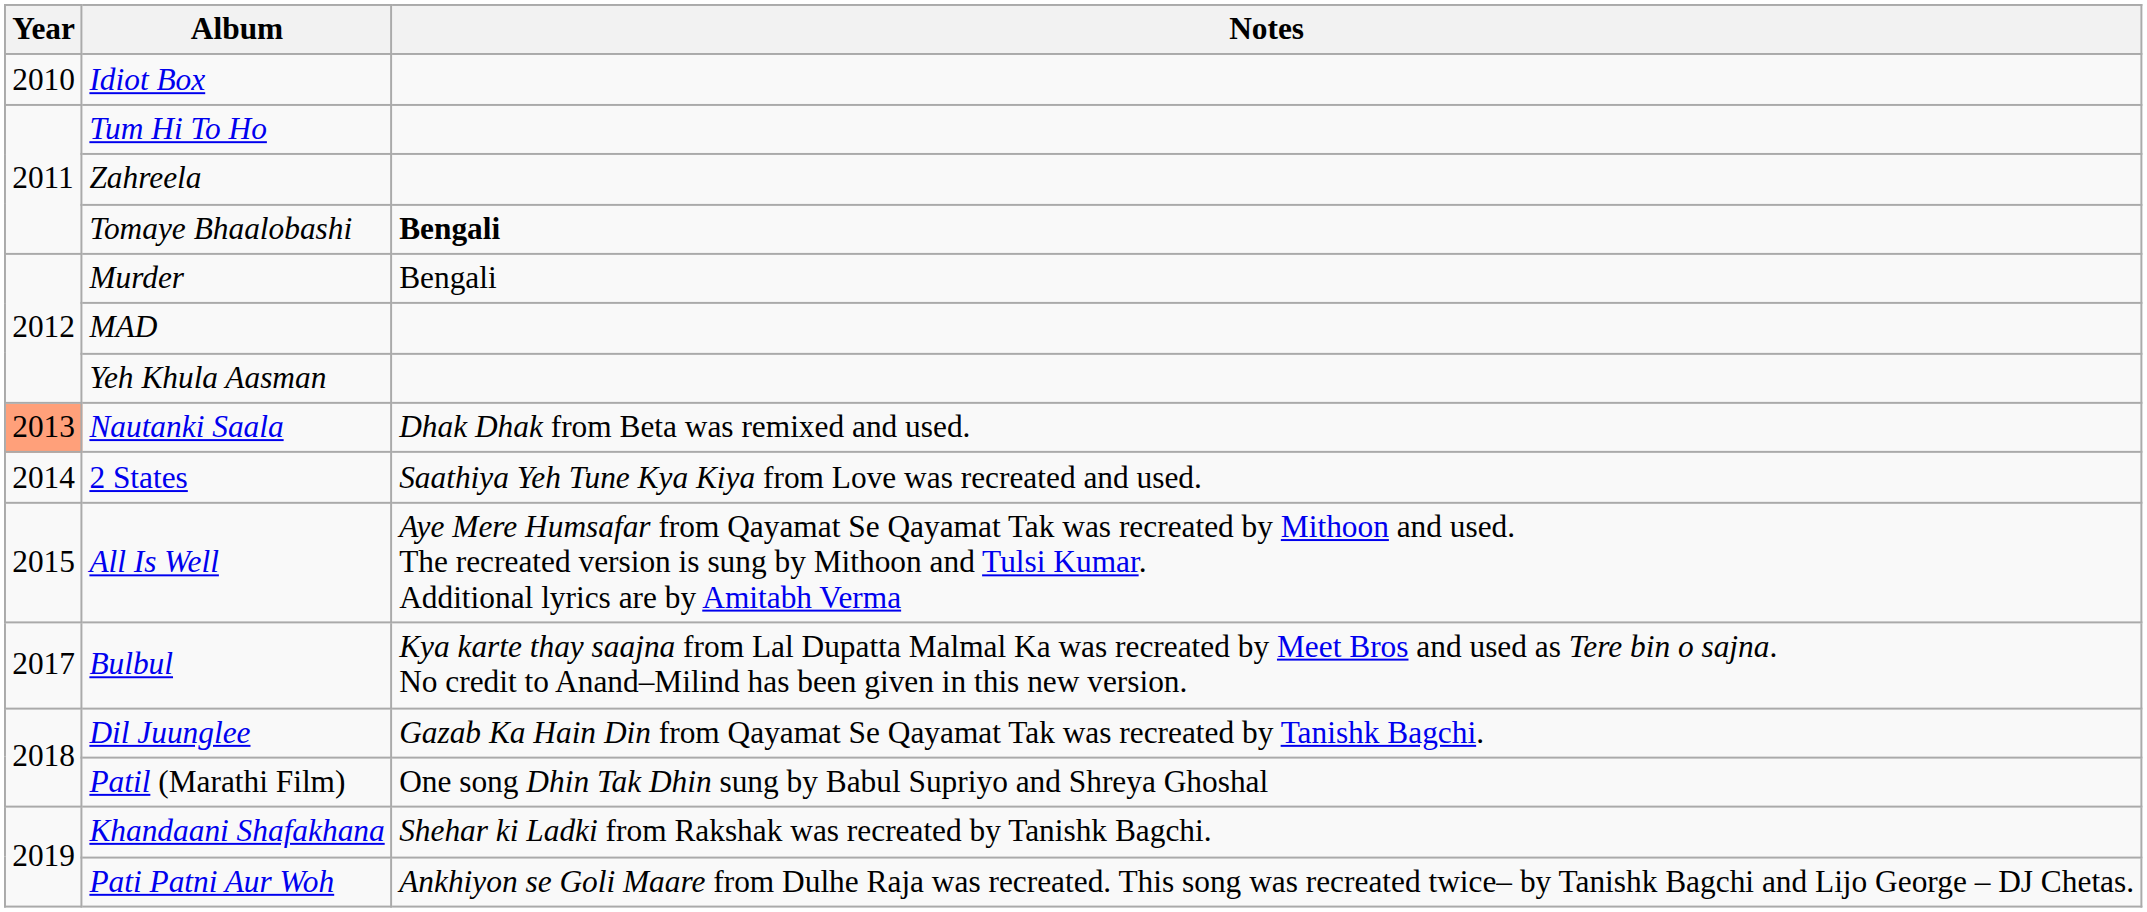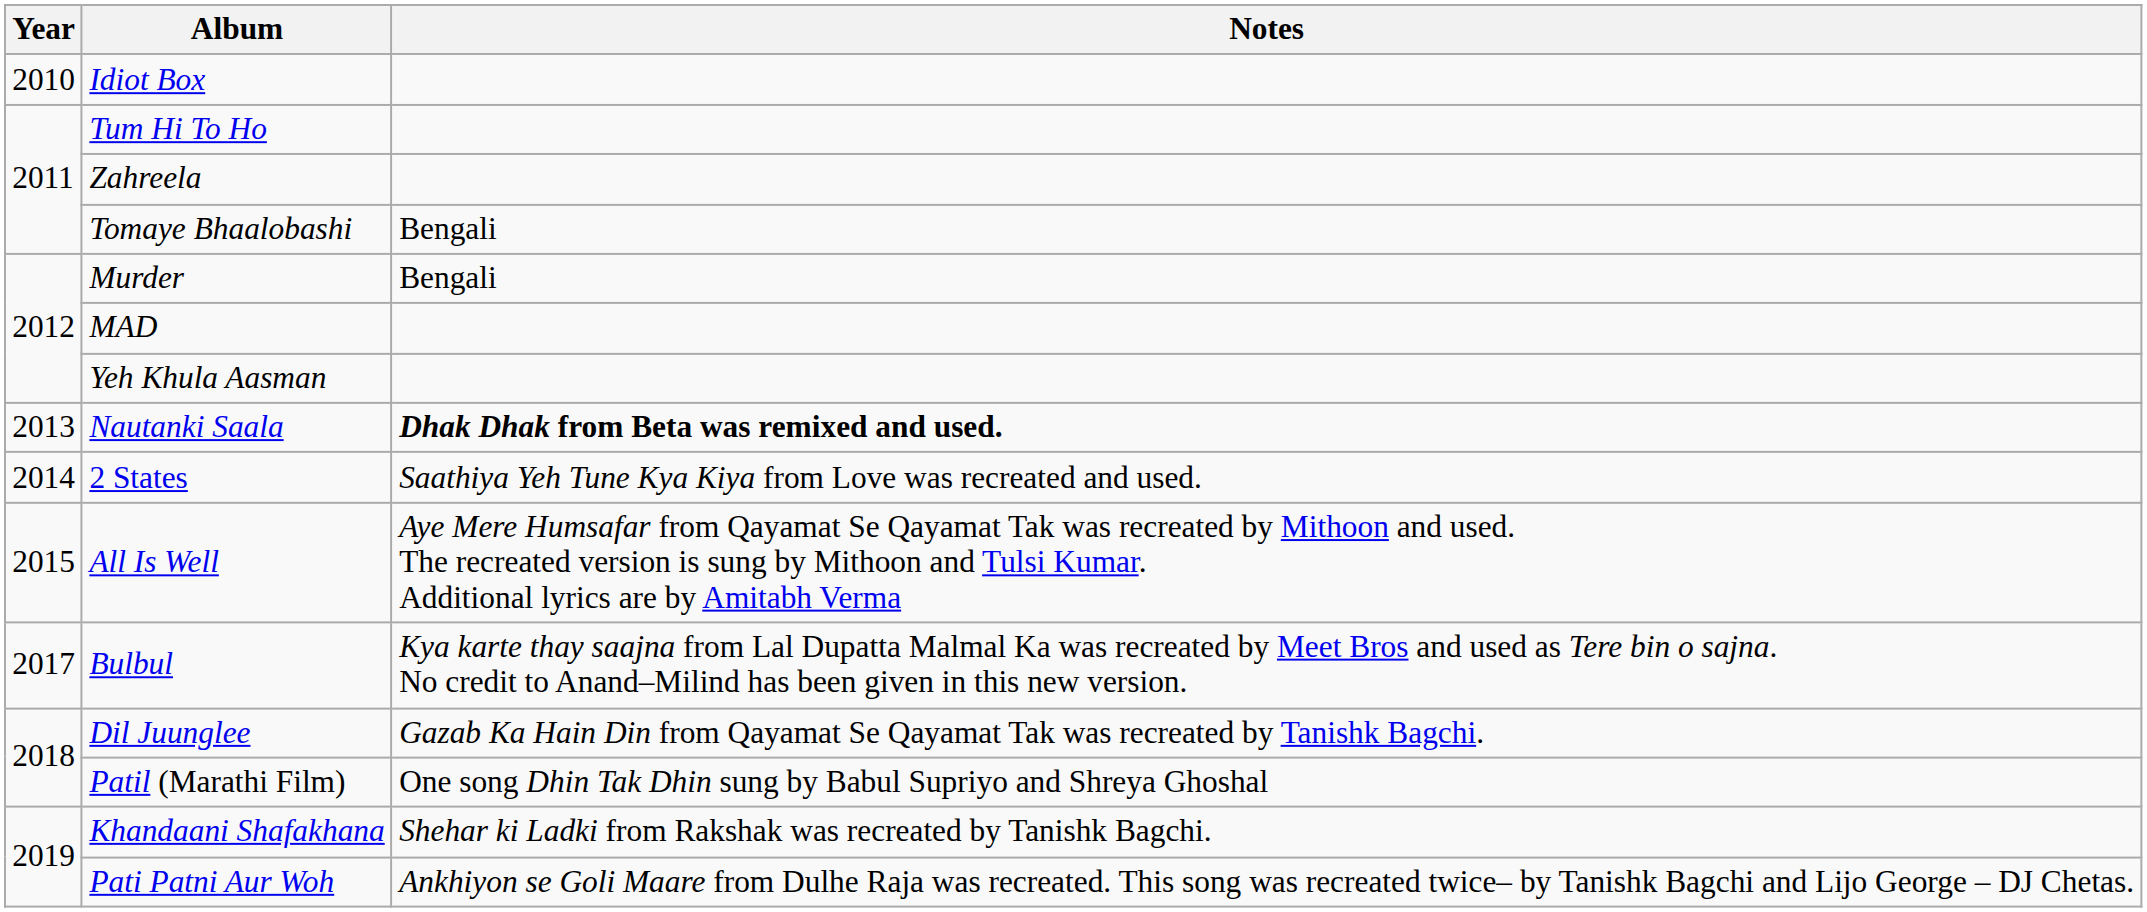(450, 228) bold -> (448, 228) normal
(44, 427) lightsalmon background -> (44, 427) no background
(685, 427) normal -> (701, 427) bold
